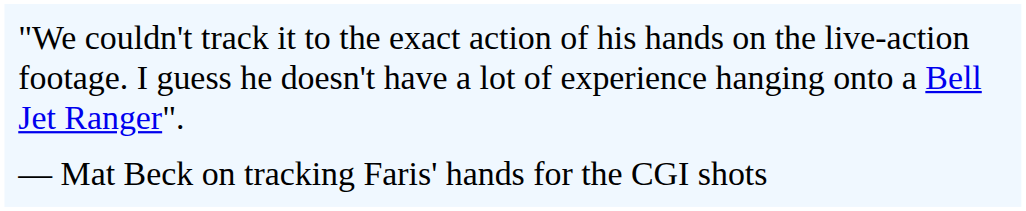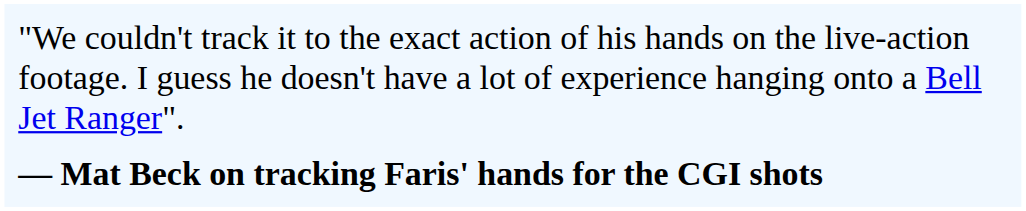(393, 172) normal -> (421, 172) bold
